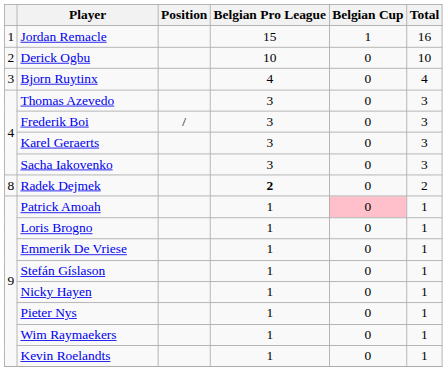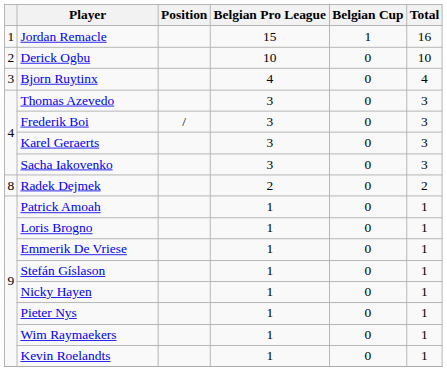(270, 185) bold -> (270, 185) normal
(368, 206) pink background -> (368, 206) no background
